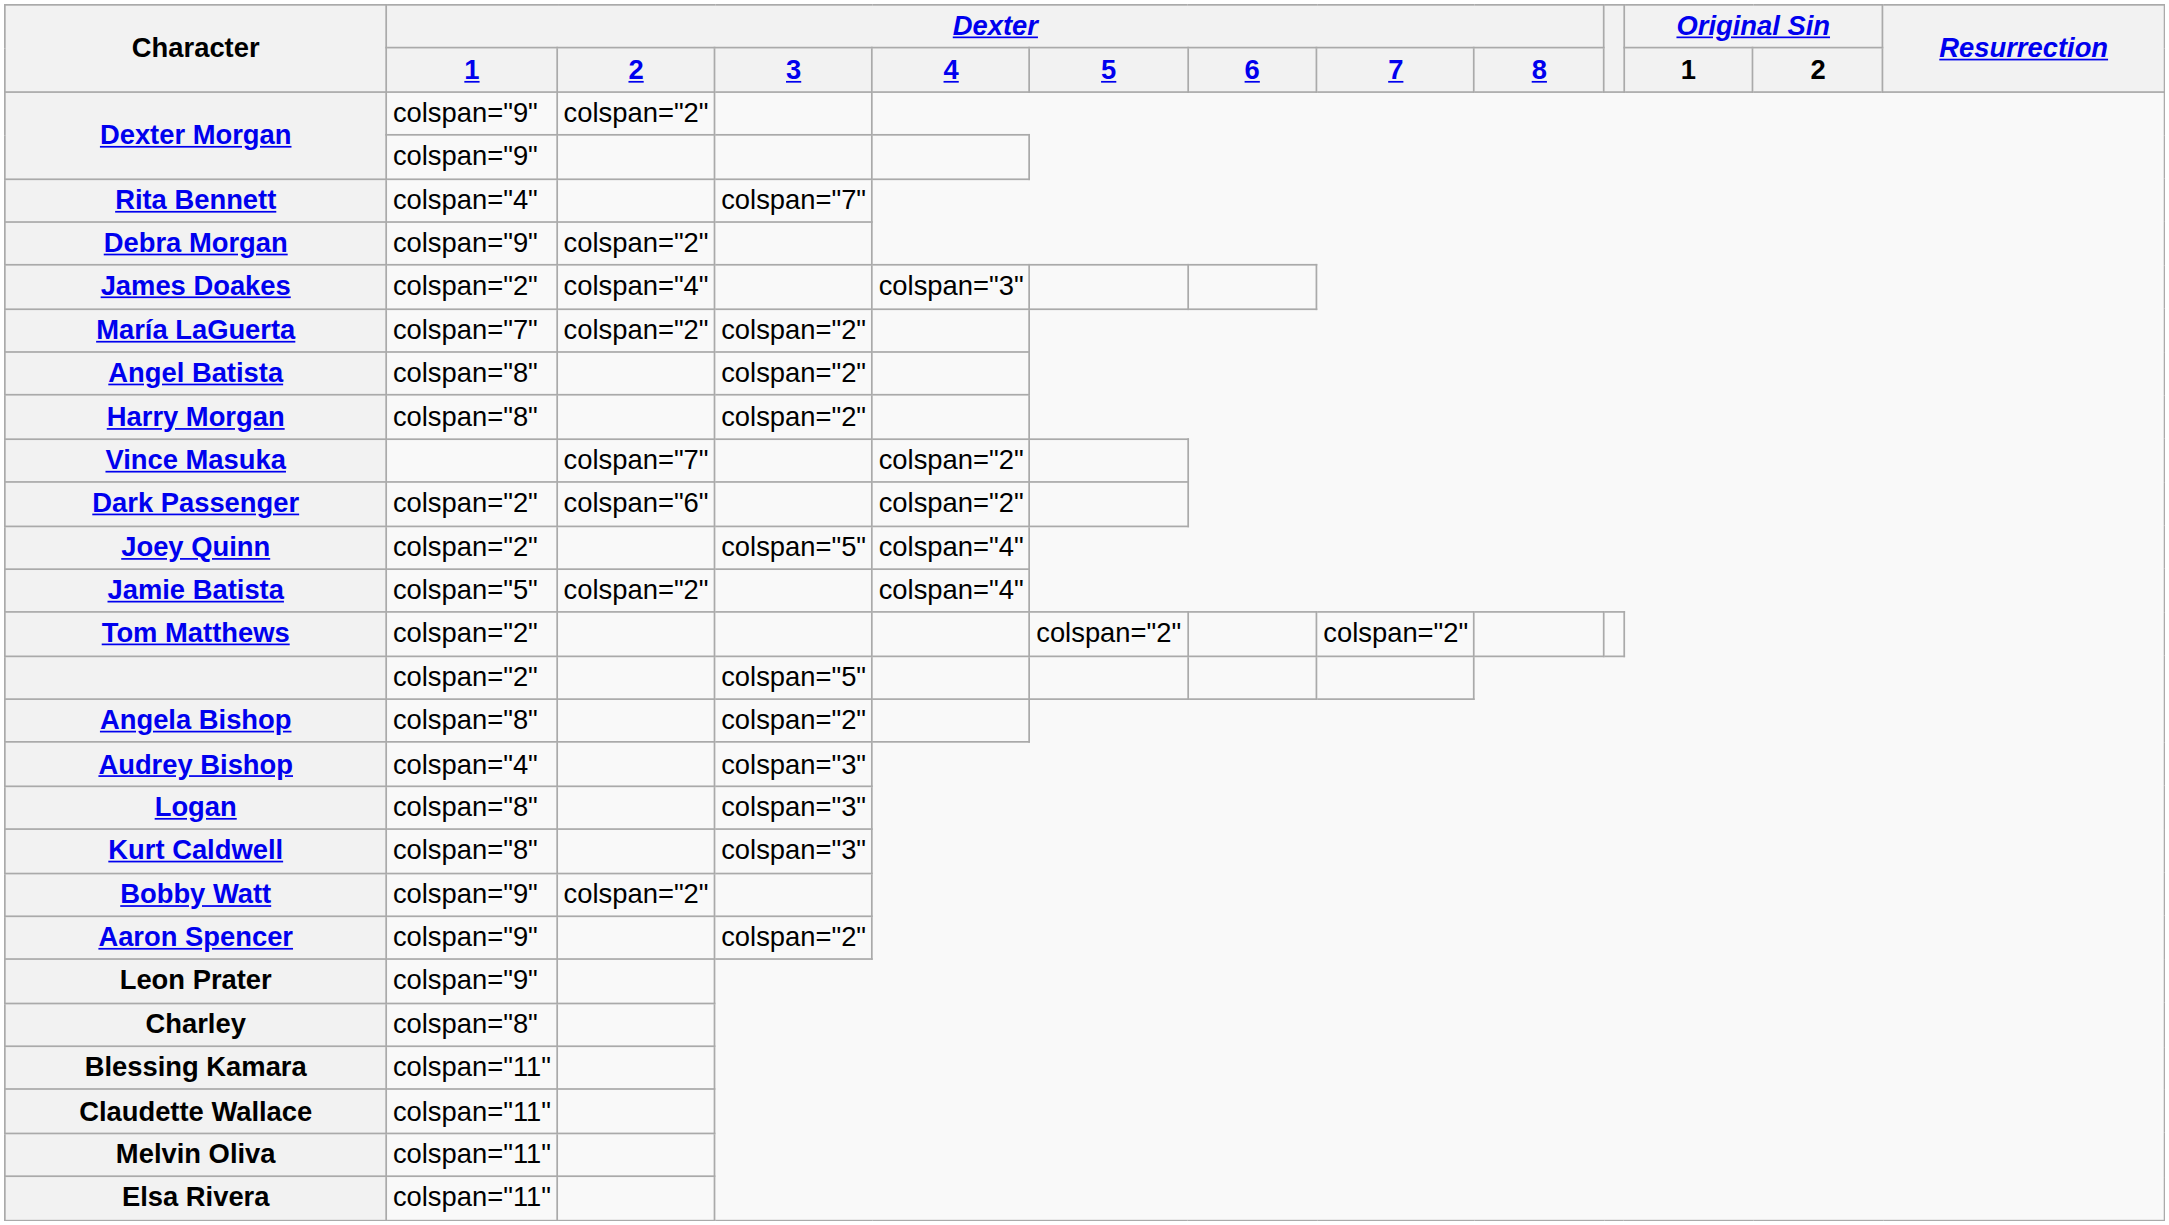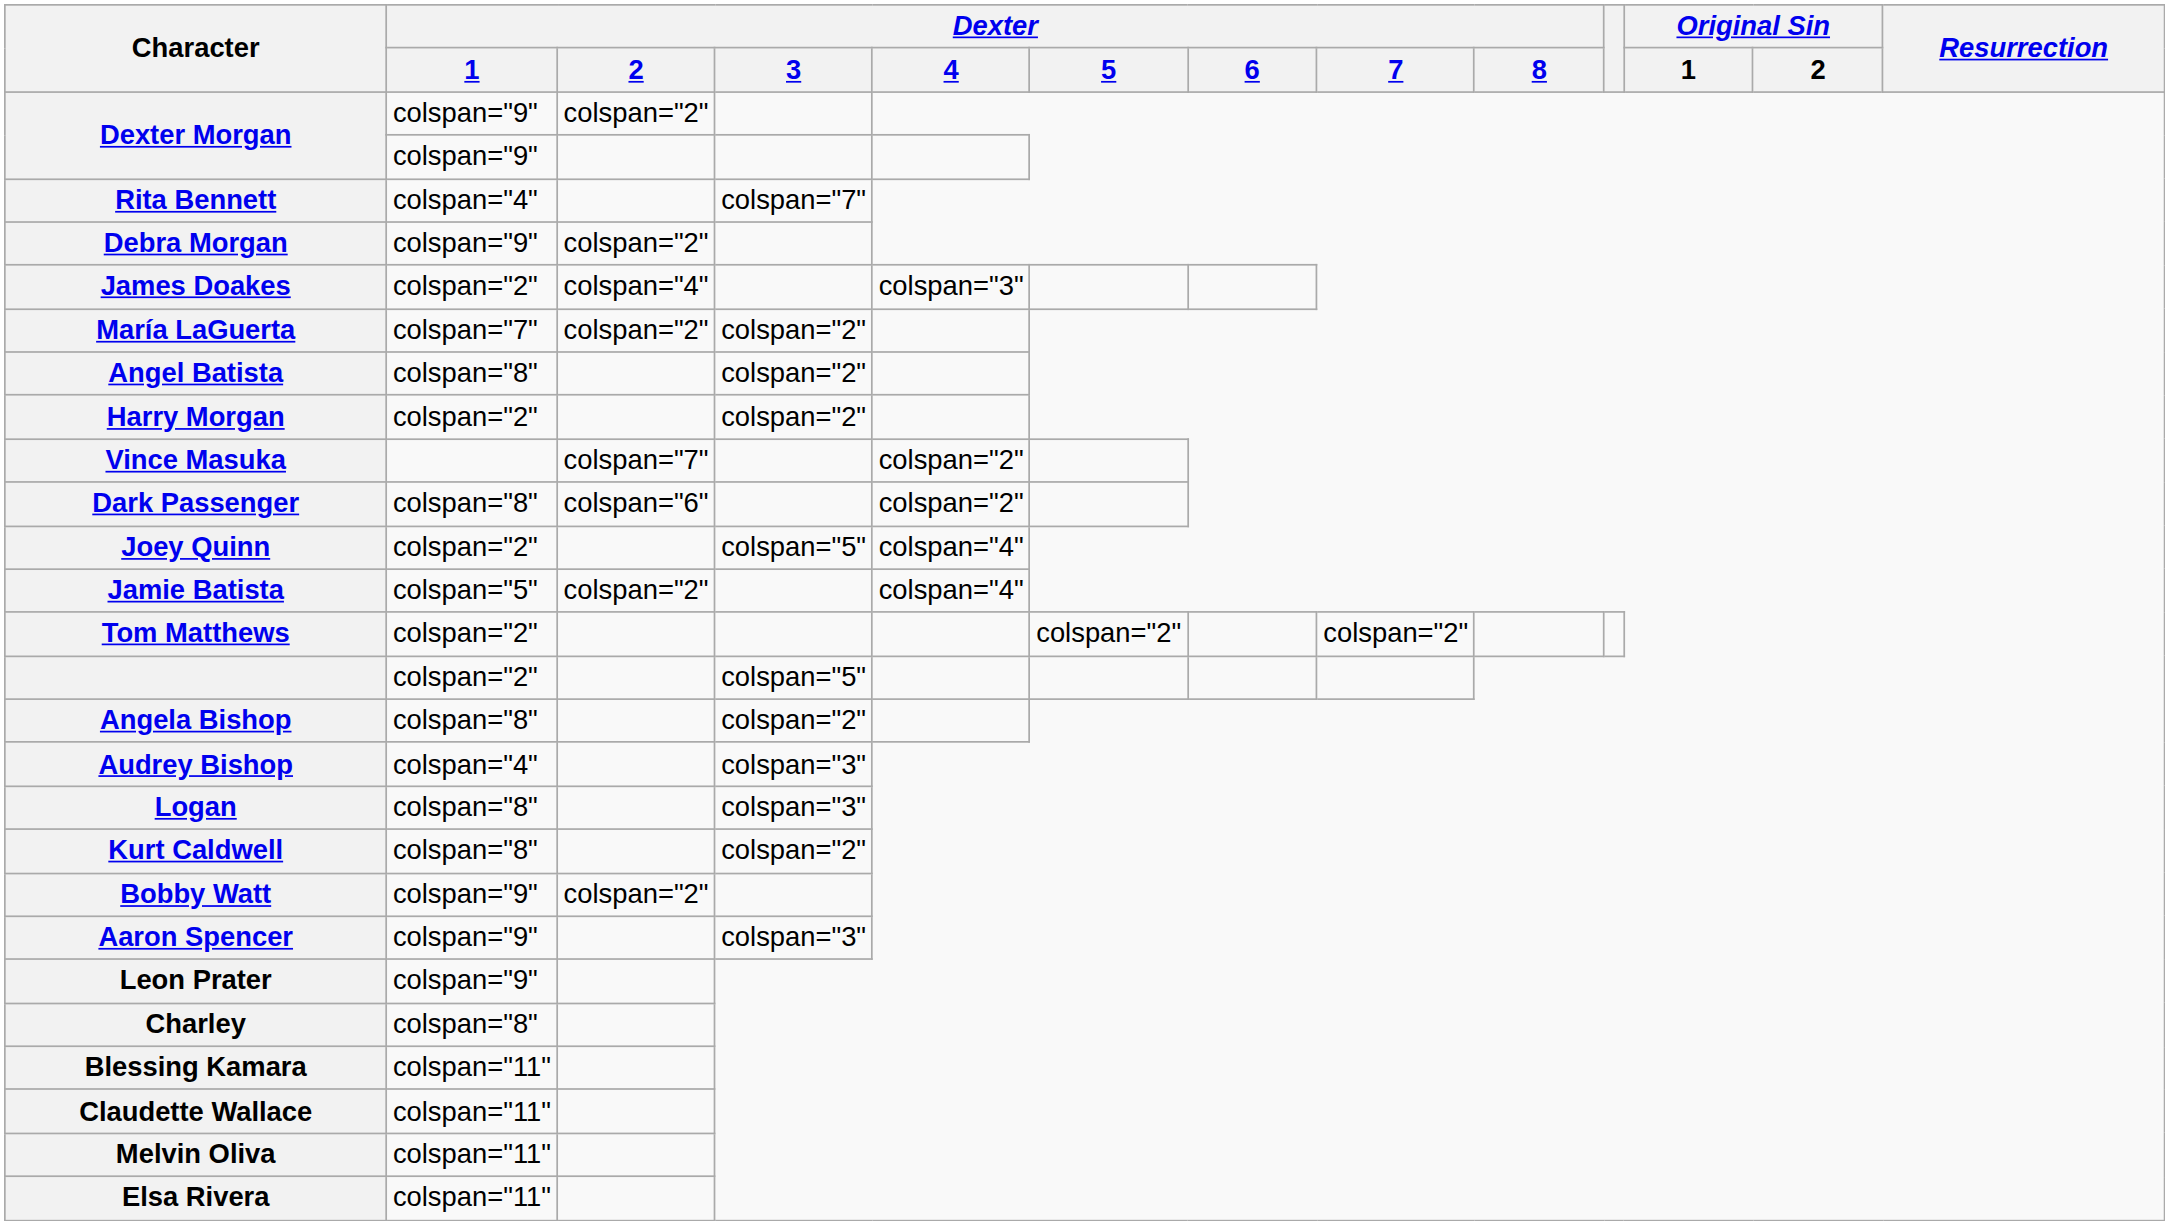(465, 416) colspan="8" -> (465, 416) colspan="2"
(465, 503) colspan="2" -> (465, 503) colspan="8"
(794, 850) colspan="3" -> (794, 850) colspan="2"
(794, 937) colspan="2" -> (794, 937) colspan="3"
